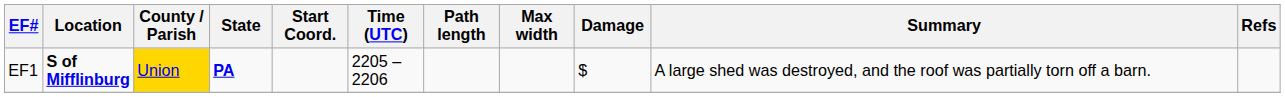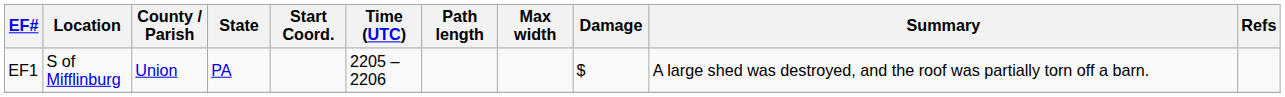(88, 70) bold -> (84, 70) normal
(158, 70) gold background -> (156, 70) no background
(224, 70) bold -> (221, 70) normal
